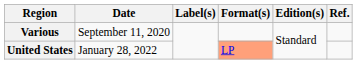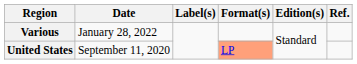(124, 31) September 11, 2020 -> (117, 31) January 28, 2022
(117, 50) January 28, 2022 -> (124, 50) September 11, 2020
